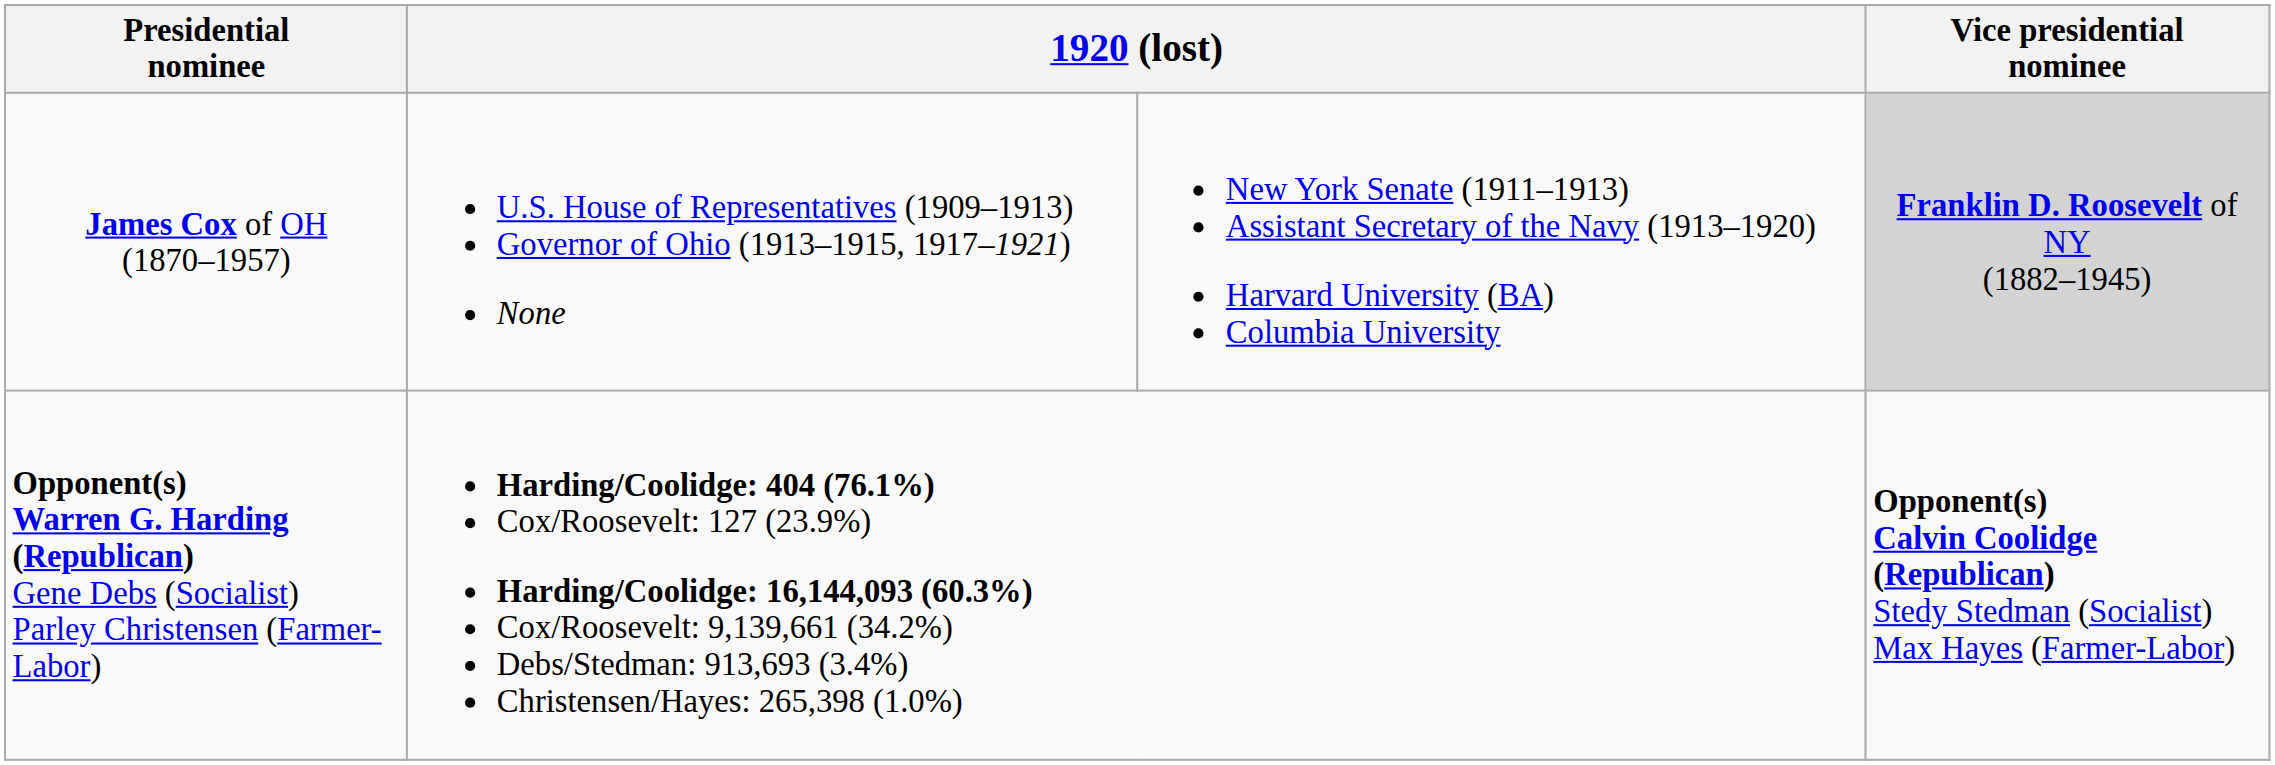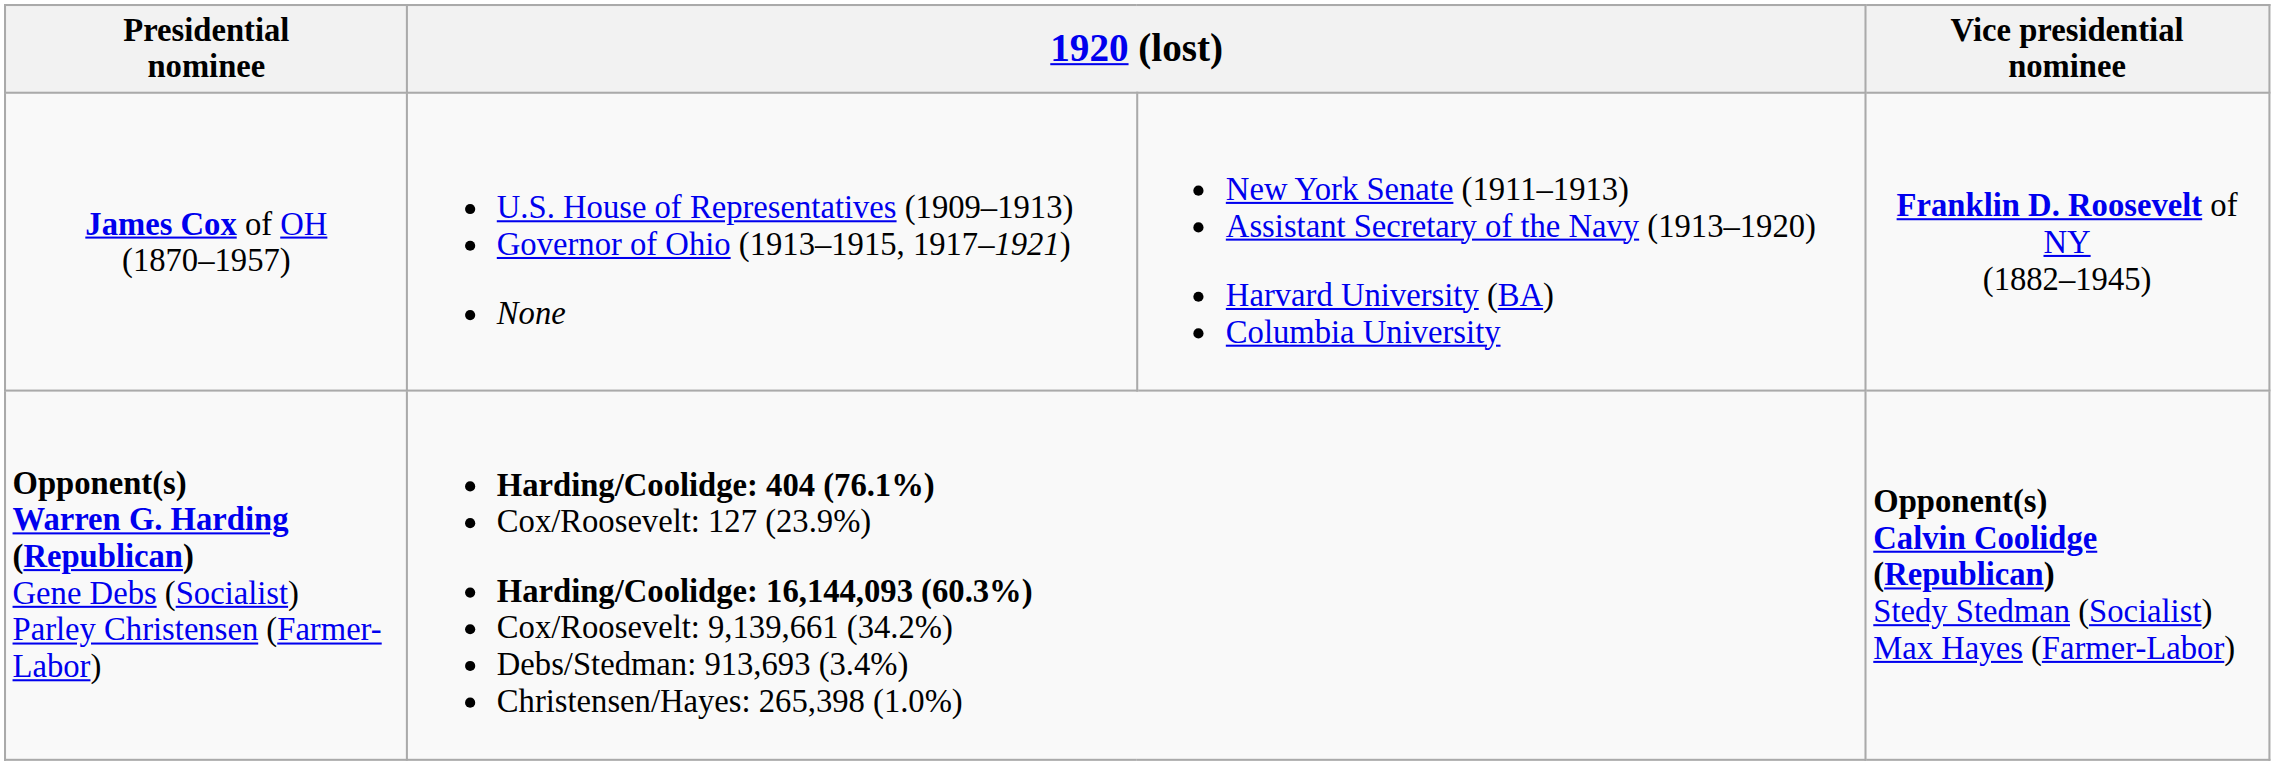(2067, 241) lightgrey background -> (2067, 241) no background
